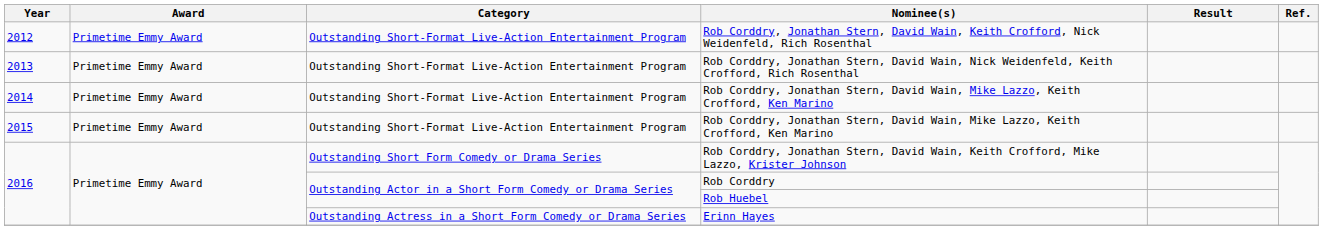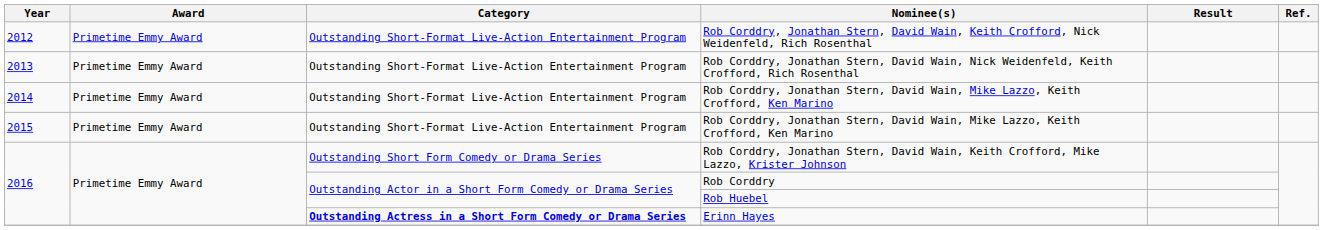(498, 216) normal -> (498, 216) bold
